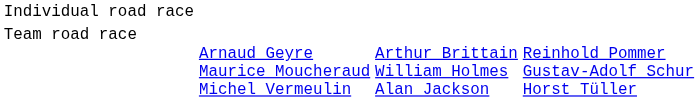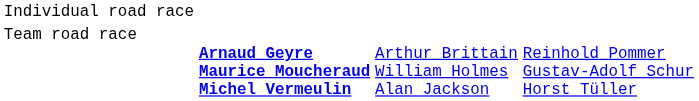(285, 72) normal -> (285, 72) bold
